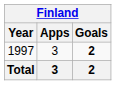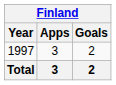(91, 51) bold -> (91, 51) normal
